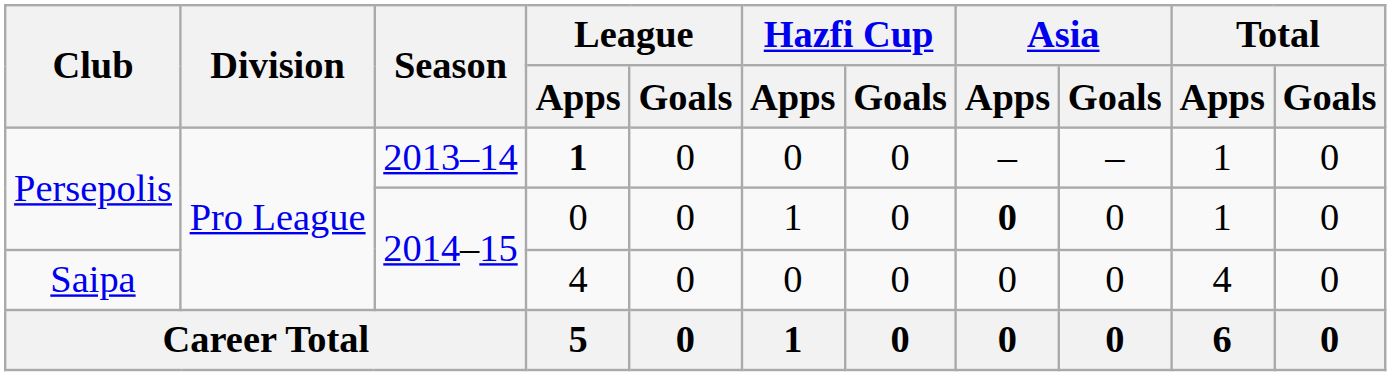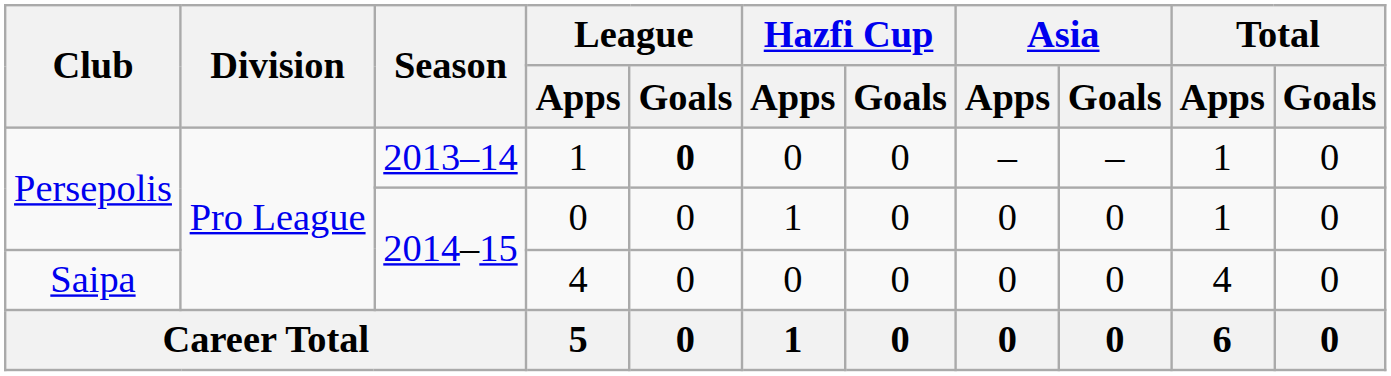(578, 156) bold -> (578, 156) normal
(685, 156) normal -> (685, 156) bold
(1007, 217) bold -> (1007, 217) normal
